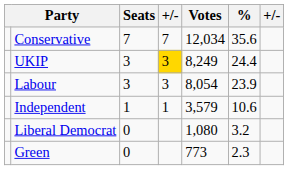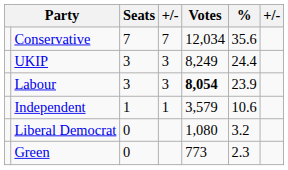(165, 61) gold background -> (165, 61) no background
(201, 84) normal -> (201, 84) bold
